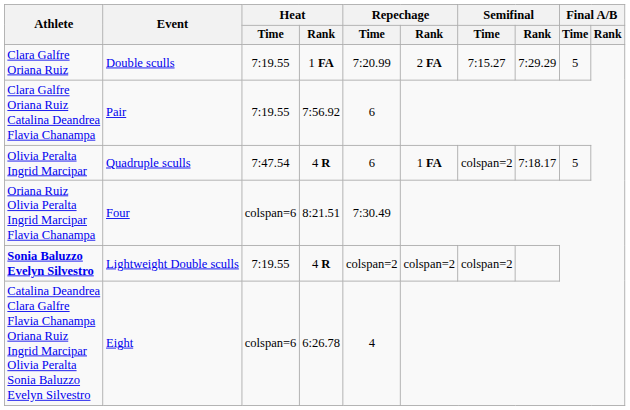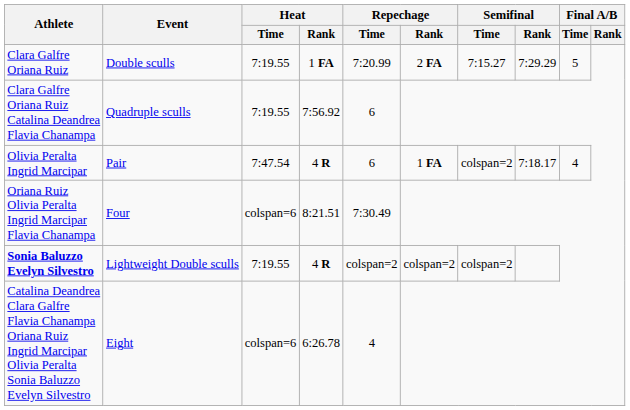(116, 113) Pair -> (148, 113) Quadruple sculls
(148, 163) Quadruple sculls -> (116, 163) Pair
(575, 163) 5 -> (575, 163) 4
